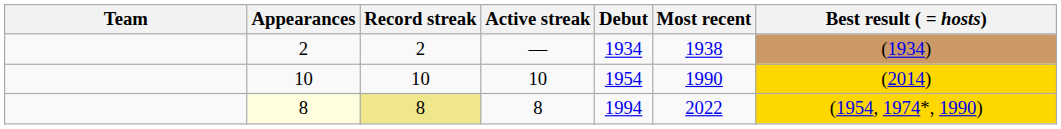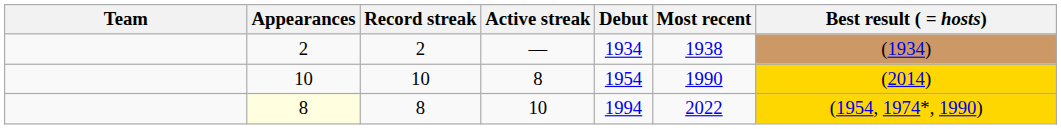(538, 78) 10 -> (538, 78) 8
(420, 108) khaki background -> (420, 108) no background
(538, 108) 8 -> (538, 108) 10
